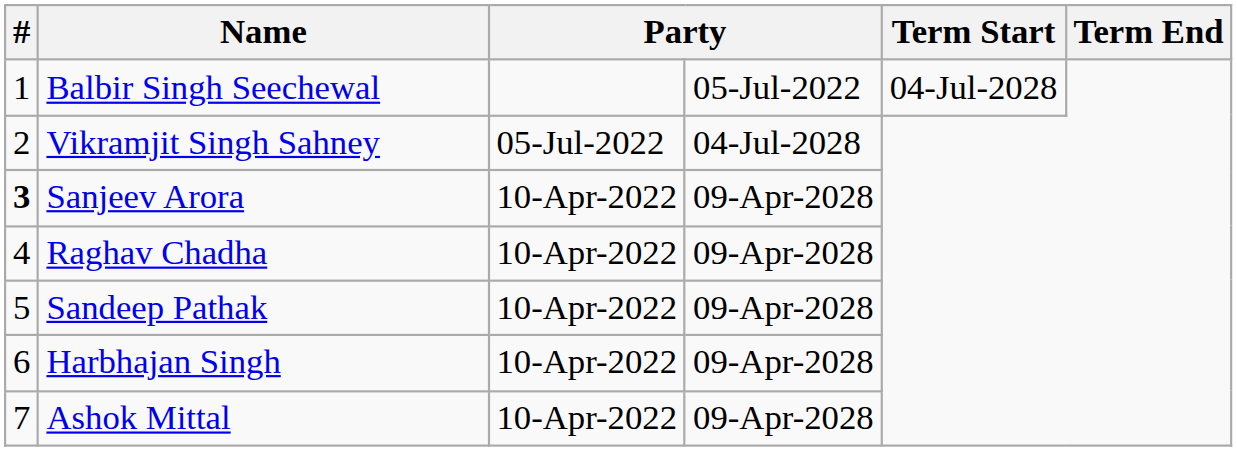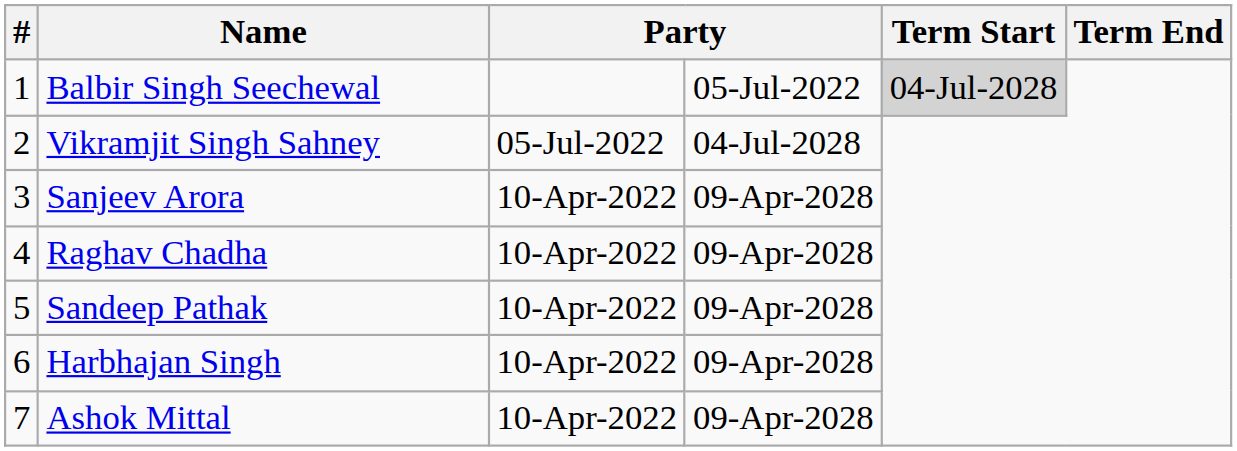(974, 87) no background -> (974, 87) lightgrey background
(22, 197) bold -> (22, 197) normal
